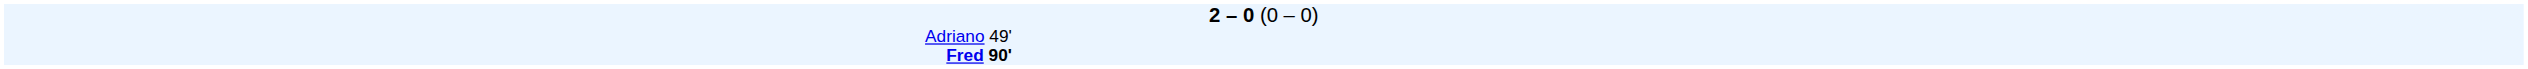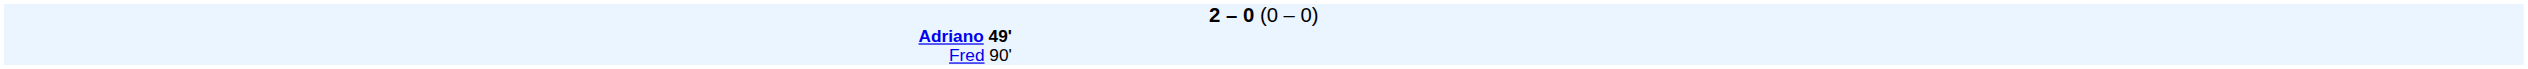(968, 36) normal -> (965, 36) bold
(979, 55) bold -> (980, 55) normal
